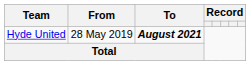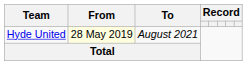(102, 34) no background -> (102, 34) lightyellow background
(170, 34) bold -> (168, 34) normal
